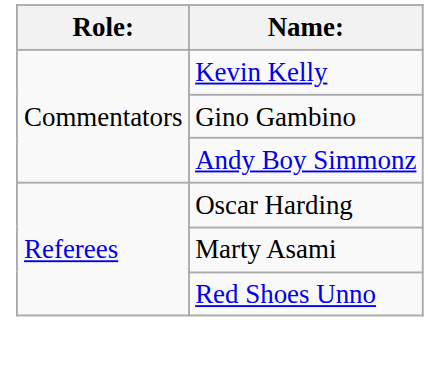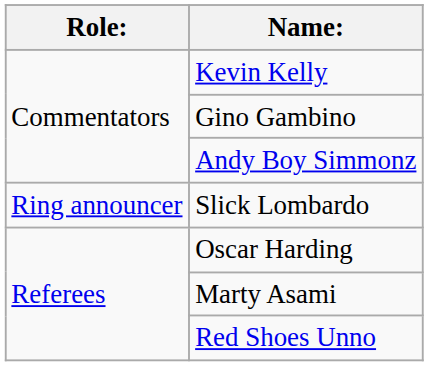+ row: (282, 204)
